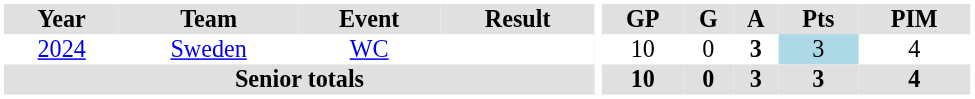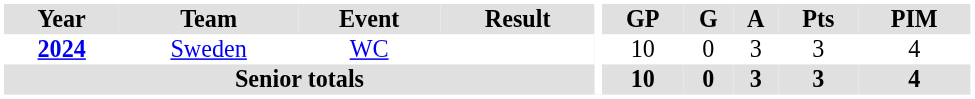(62, 49) normal -> (62, 49) bold
(756, 49) bold -> (756, 49) normal
(818, 49) lightblue background -> (818, 49) no background
